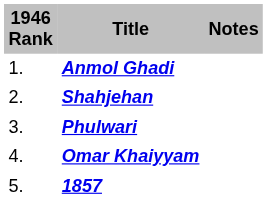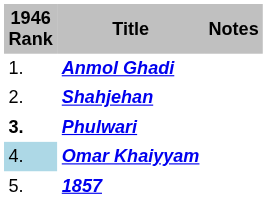(16, 127) normal -> (16, 127) bold
(16, 156) no background -> (16, 156) lightblue background
